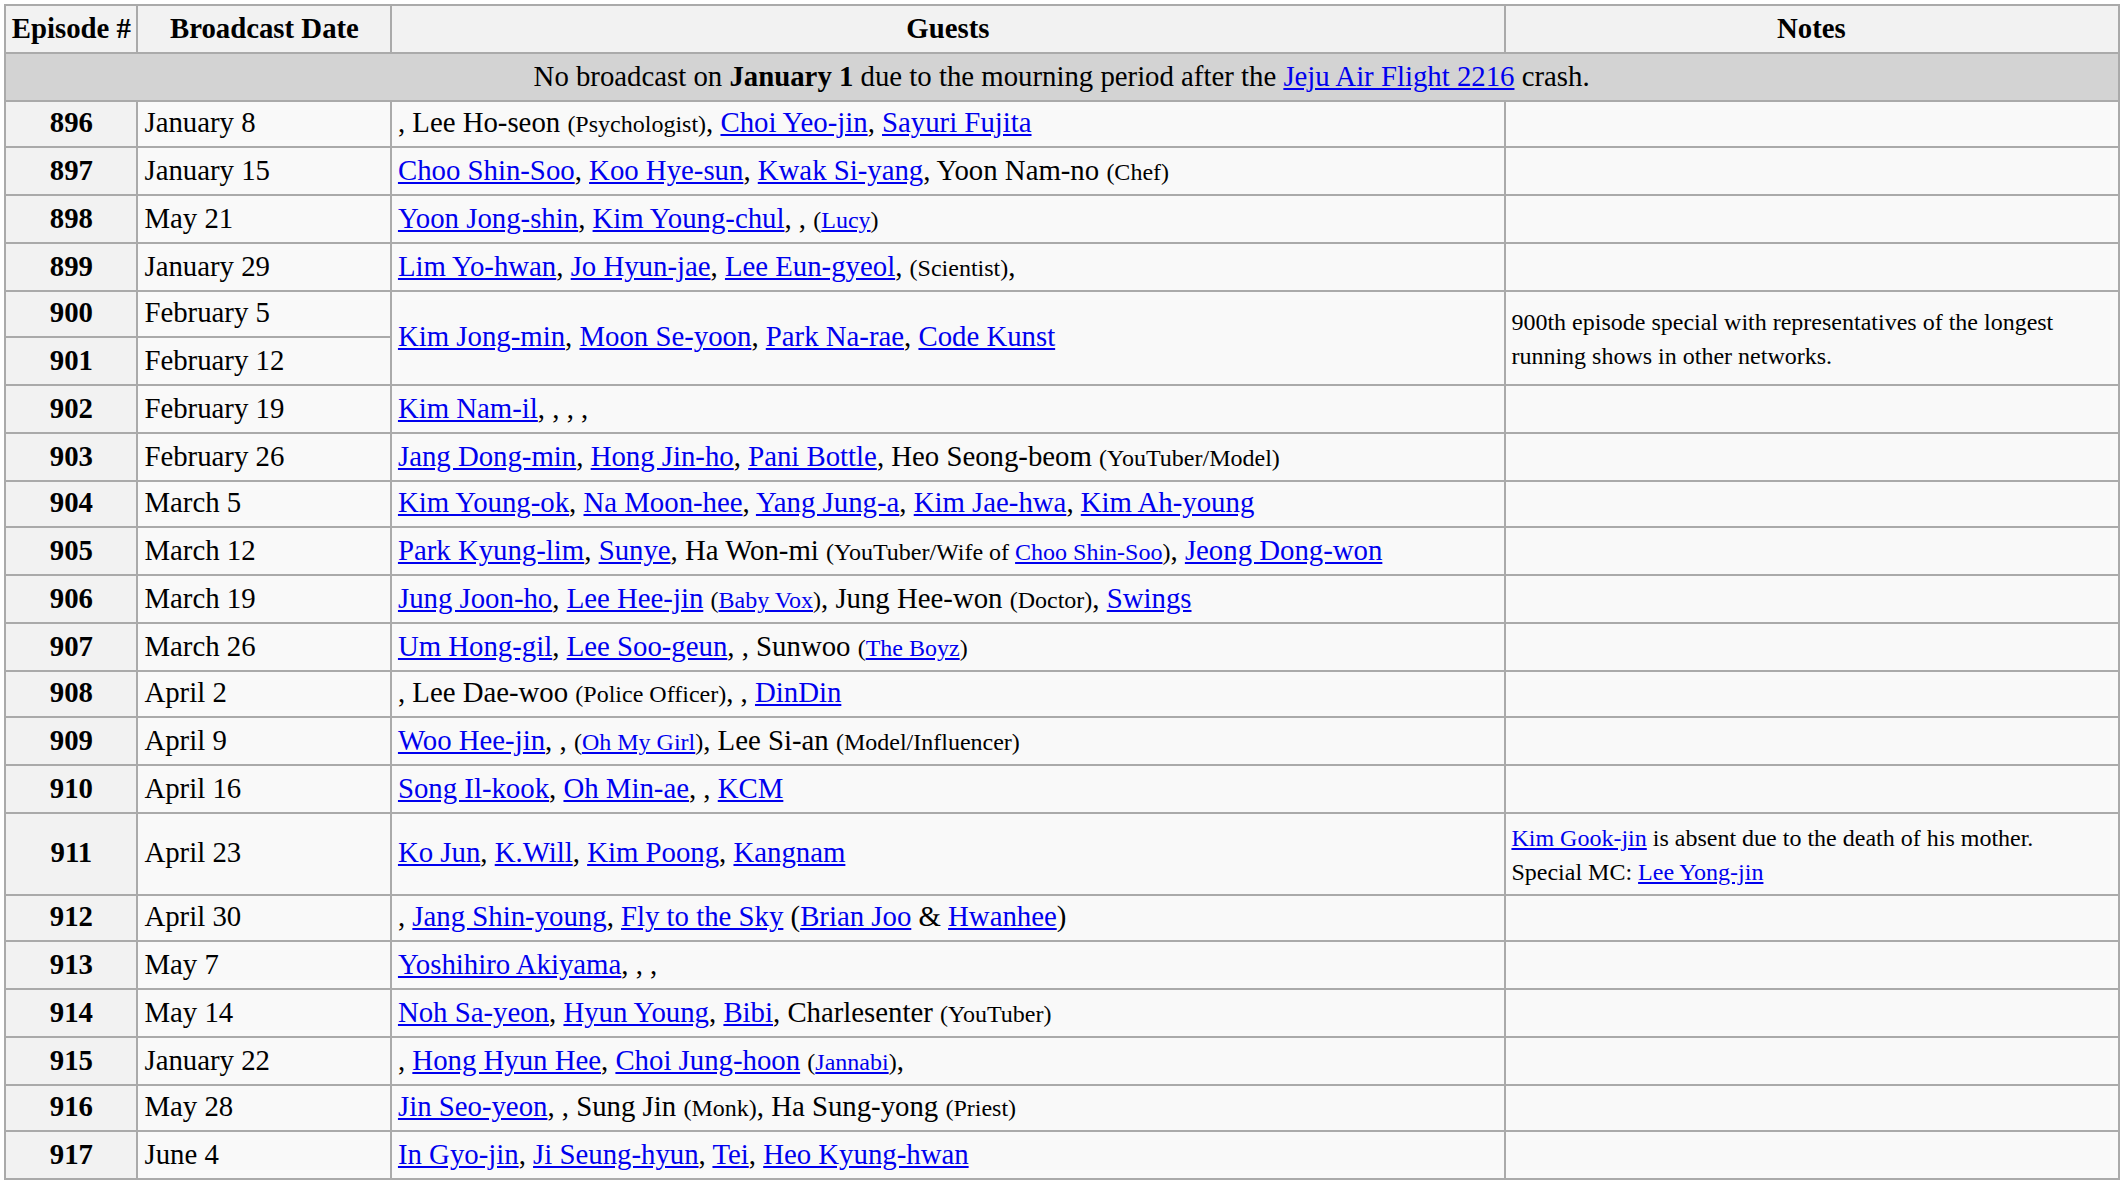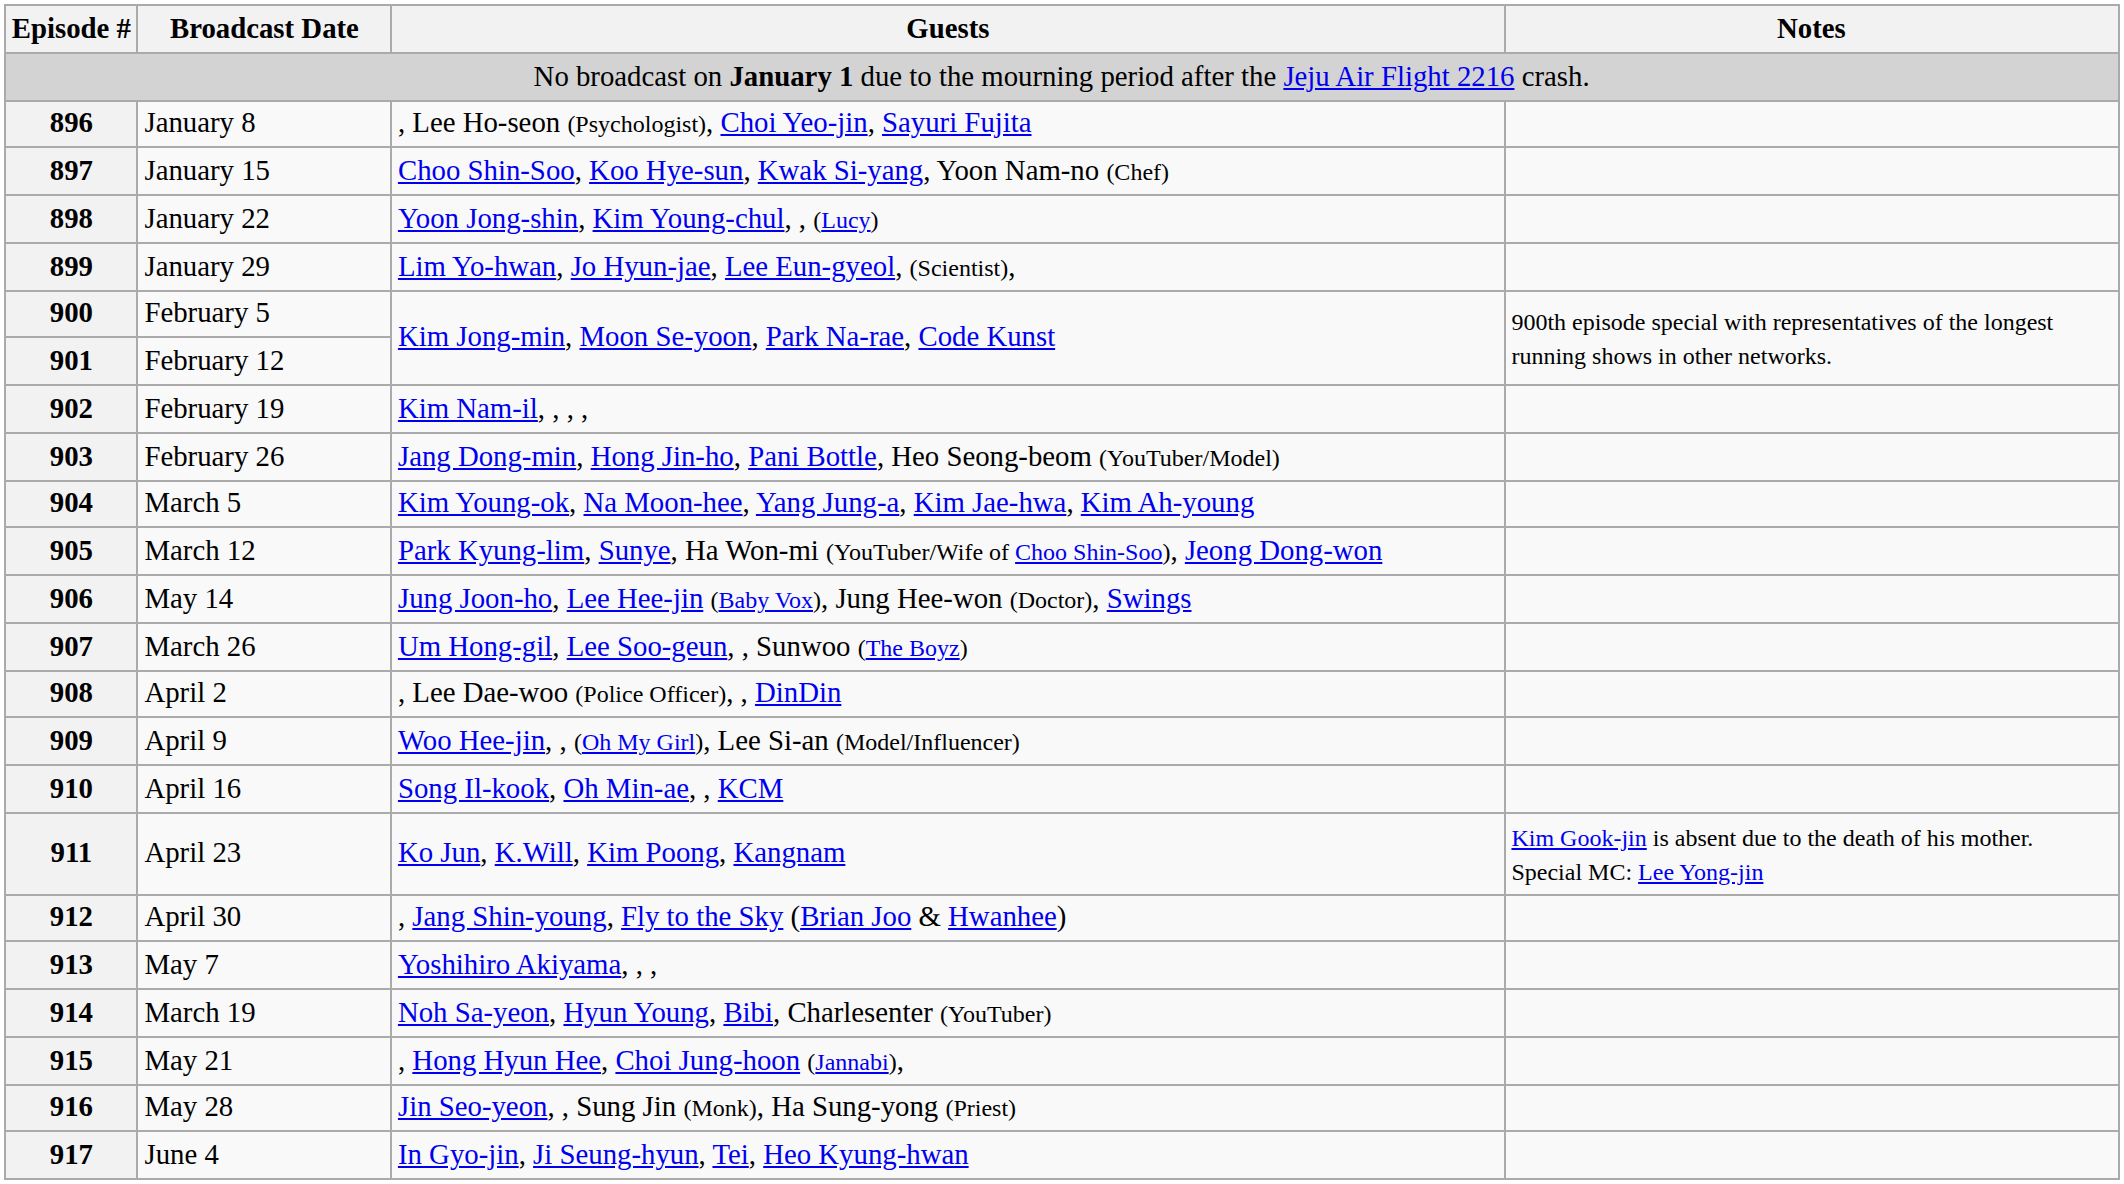(189, 218) May 21 -> (207, 218) January 22
(200, 598) March 19 -> (189, 598) May 14
(189, 1012) May 14 -> (200, 1012) March 19
(207, 1060) January 22 -> (189, 1060) May 21
